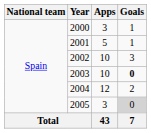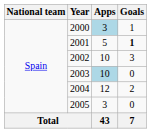(105, 27) no background -> (105, 27) lightblue background
(132, 43) normal -> (132, 43) bold
(105, 74) no background -> (105, 74) lightblue background
(132, 74) bold -> (132, 74) normal
(132, 105) lightgrey background -> (132, 105) no background
